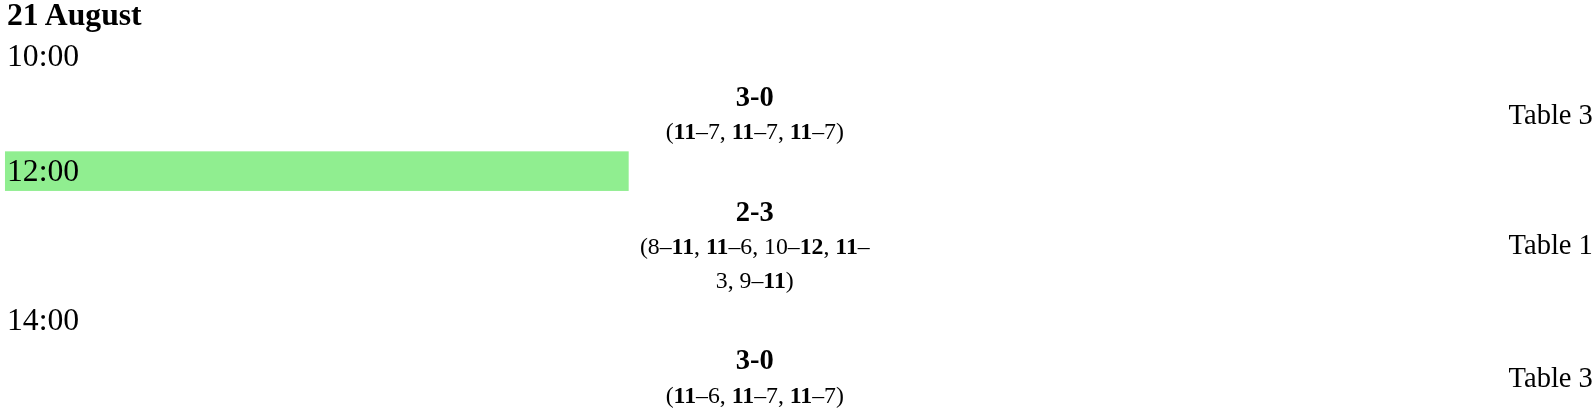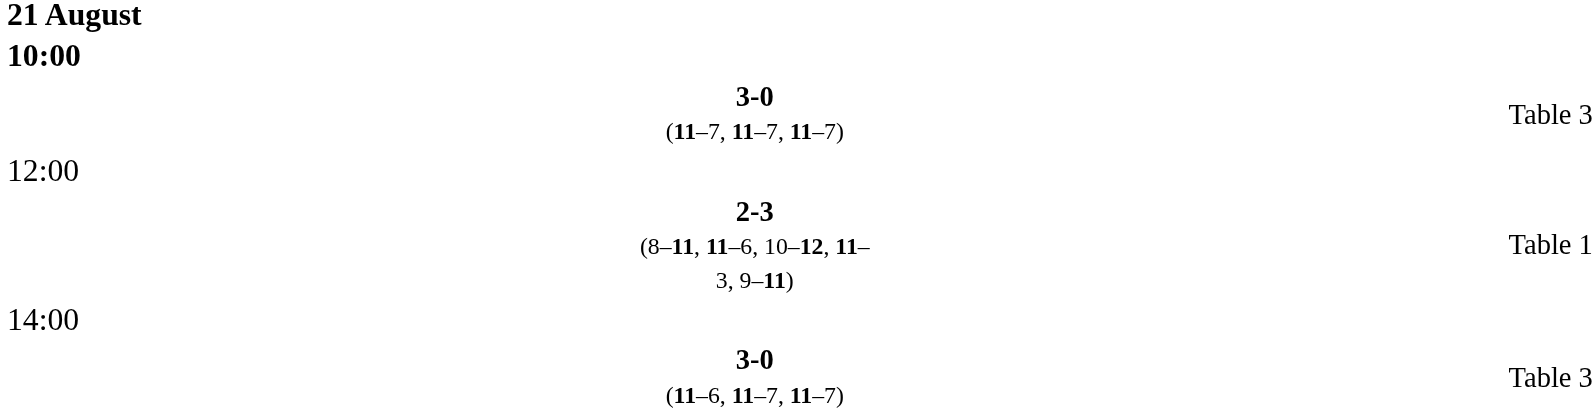(43, 55) normal -> (44, 55) bold
(43, 170) lightgreen background -> (43, 170) no background
